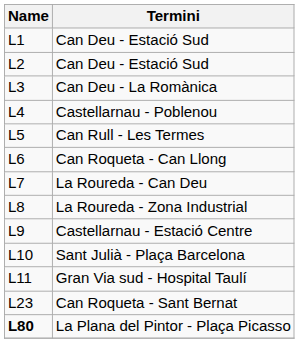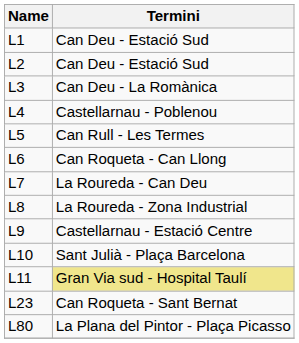(151, 278) no background -> (151, 278) khaki background
(21, 326) bold -> (20, 326) normal
